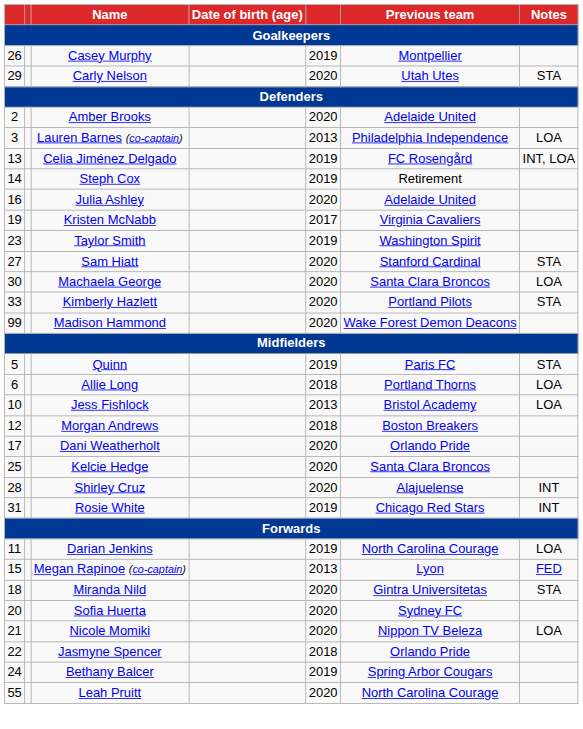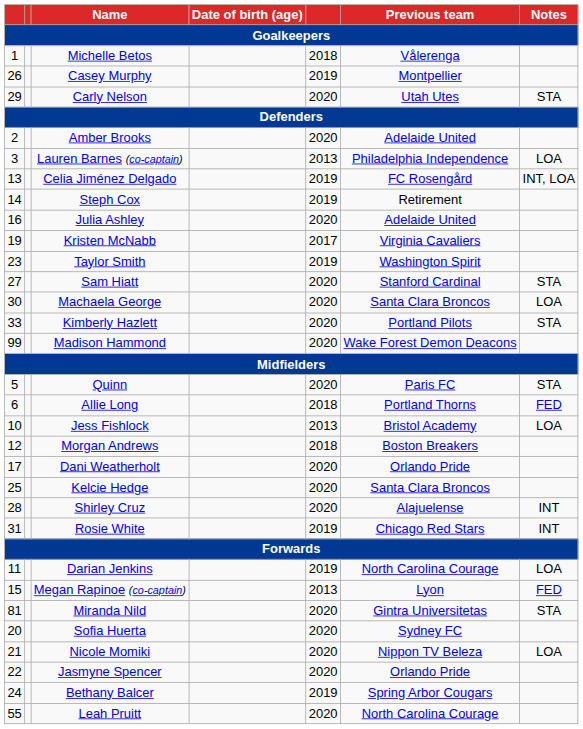+ row: (110, 55)
(323, 364) 2019 -> (323, 384) 2020
(549, 384) LOA -> (549, 405) FED
(15, 590) 18 -> (15, 610) 81
(323, 651) 2018 -> (323, 672) 2020
